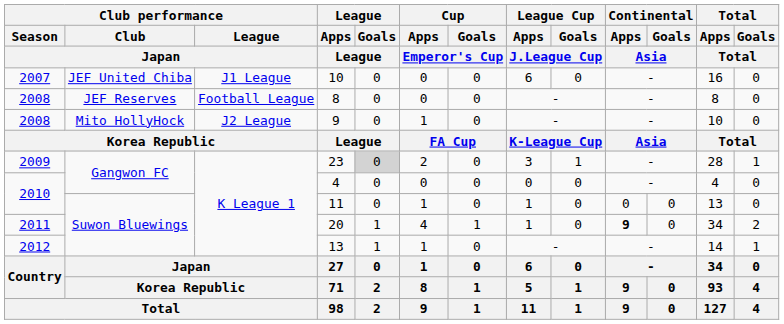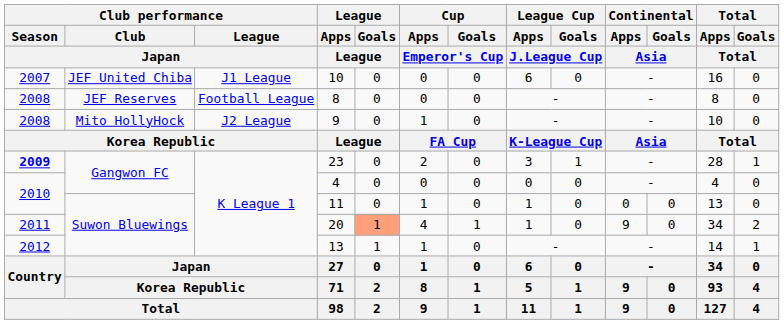(35, 162) normal -> (35, 162) bold
(377, 162) lightgrey background -> (377, 162) no background
(377, 225) no background -> (377, 225) lightsalmon background
(626, 225) bold -> (626, 225) normal
